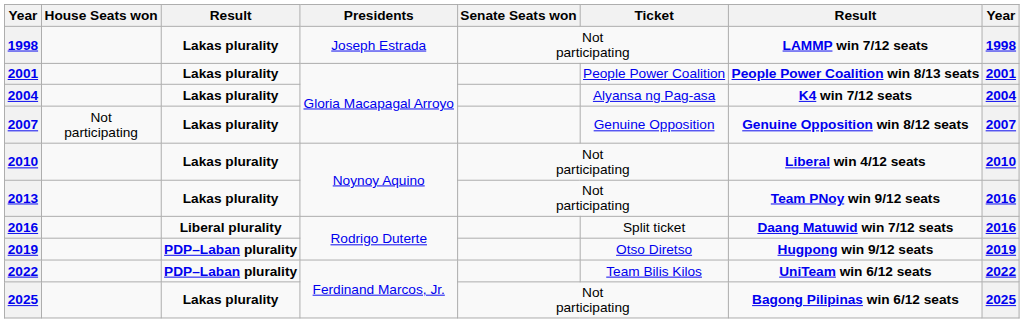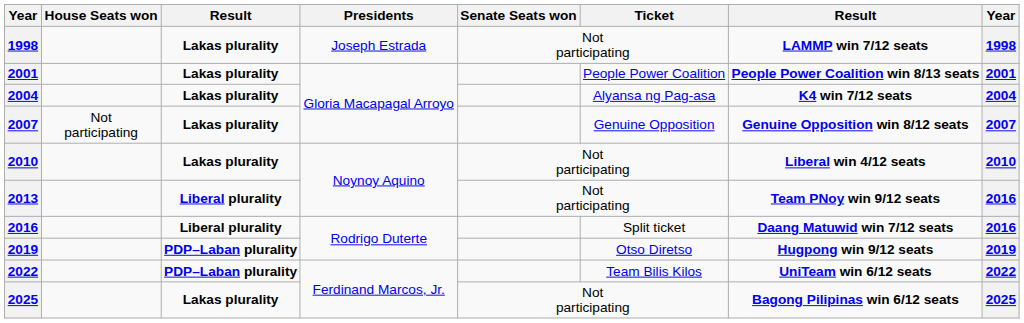(231, 199) Lakas plurality -> (231, 199) Liberal plurality
